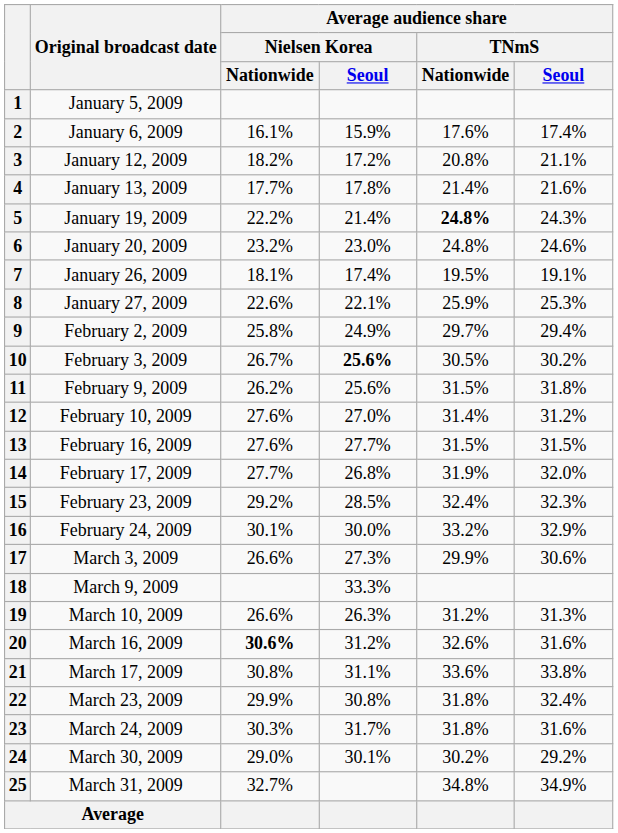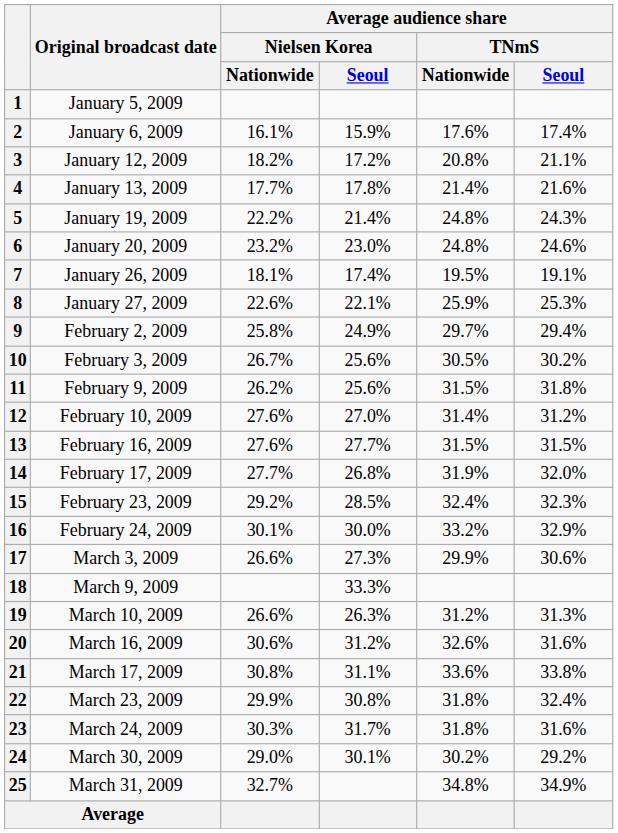(466, 217) bold -> (466, 217) normal
(368, 359) bold -> (368, 359) normal
(270, 643) bold -> (270, 643) normal
